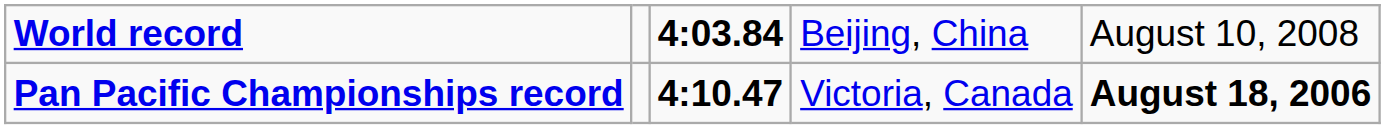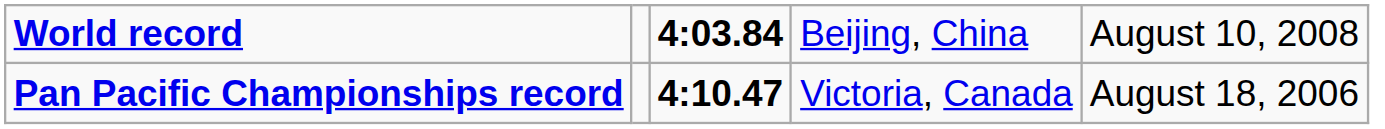(1230, 92) bold -> (1224, 92) normal
